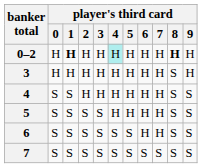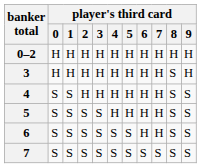(71, 53) bold -> (70, 53) normal
(115, 53) paleturquoise background -> (115, 53) no background
(175, 53) bold -> (174, 53) normal
